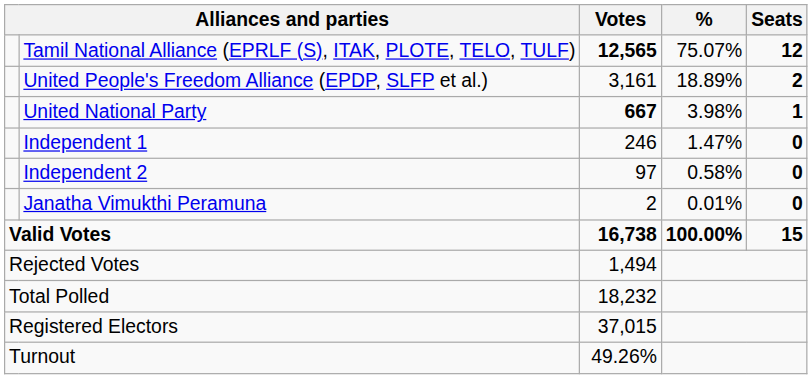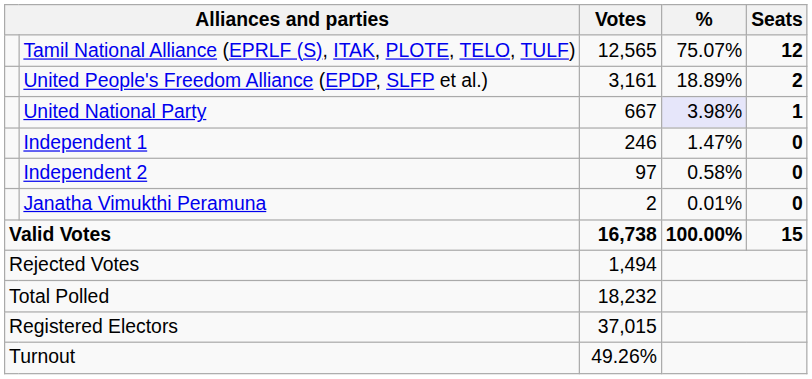(627, 50) bold -> (627, 50) normal
(641, 111) bold -> (641, 111) normal
(715, 111) no background -> (715, 111) lavender background
